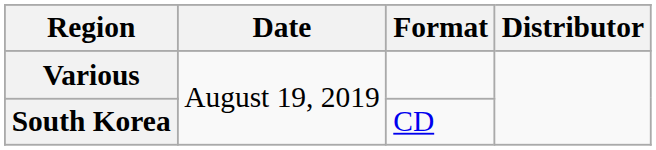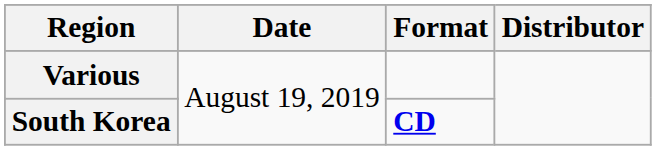(414, 121) normal -> (415, 121) bold
